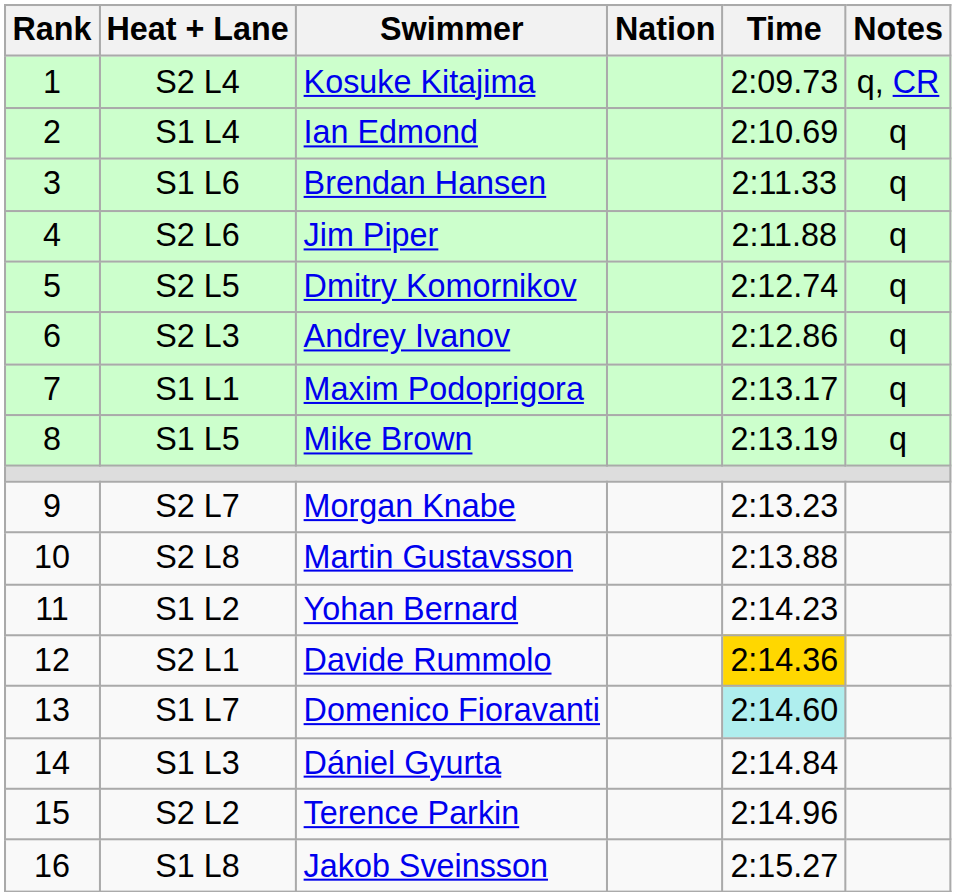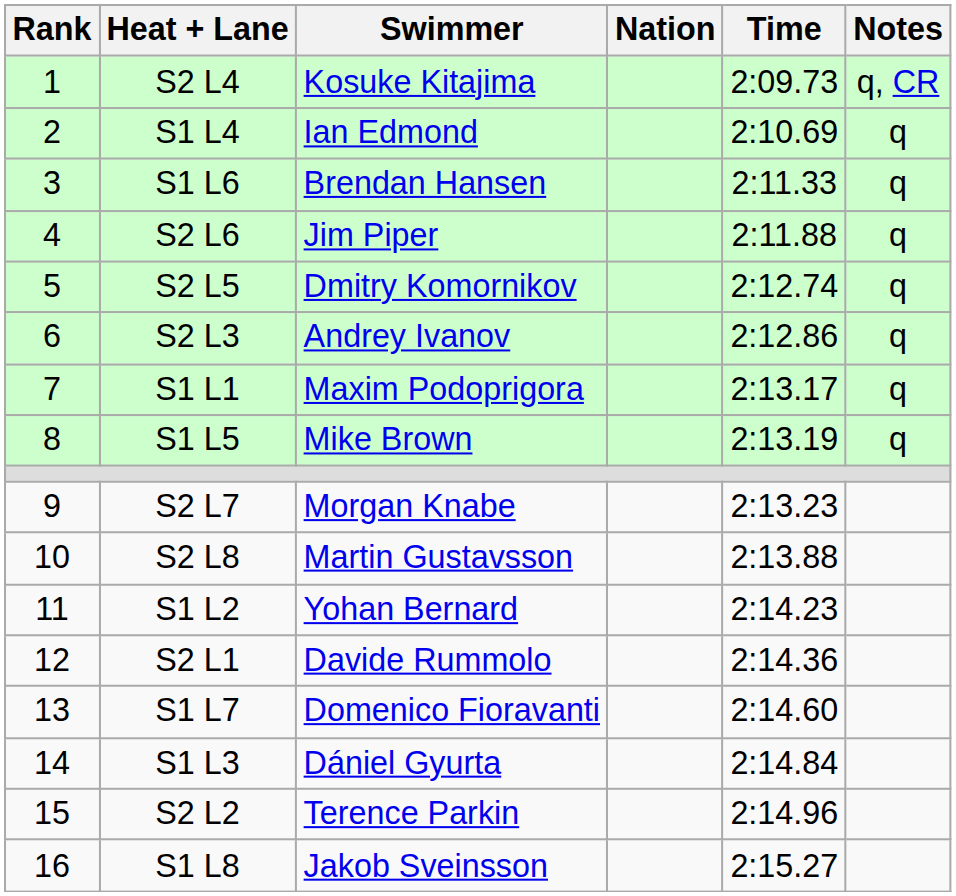(784, 660) gold background -> (784, 660) no background
(784, 711) paleturquoise background -> (784, 711) no background
